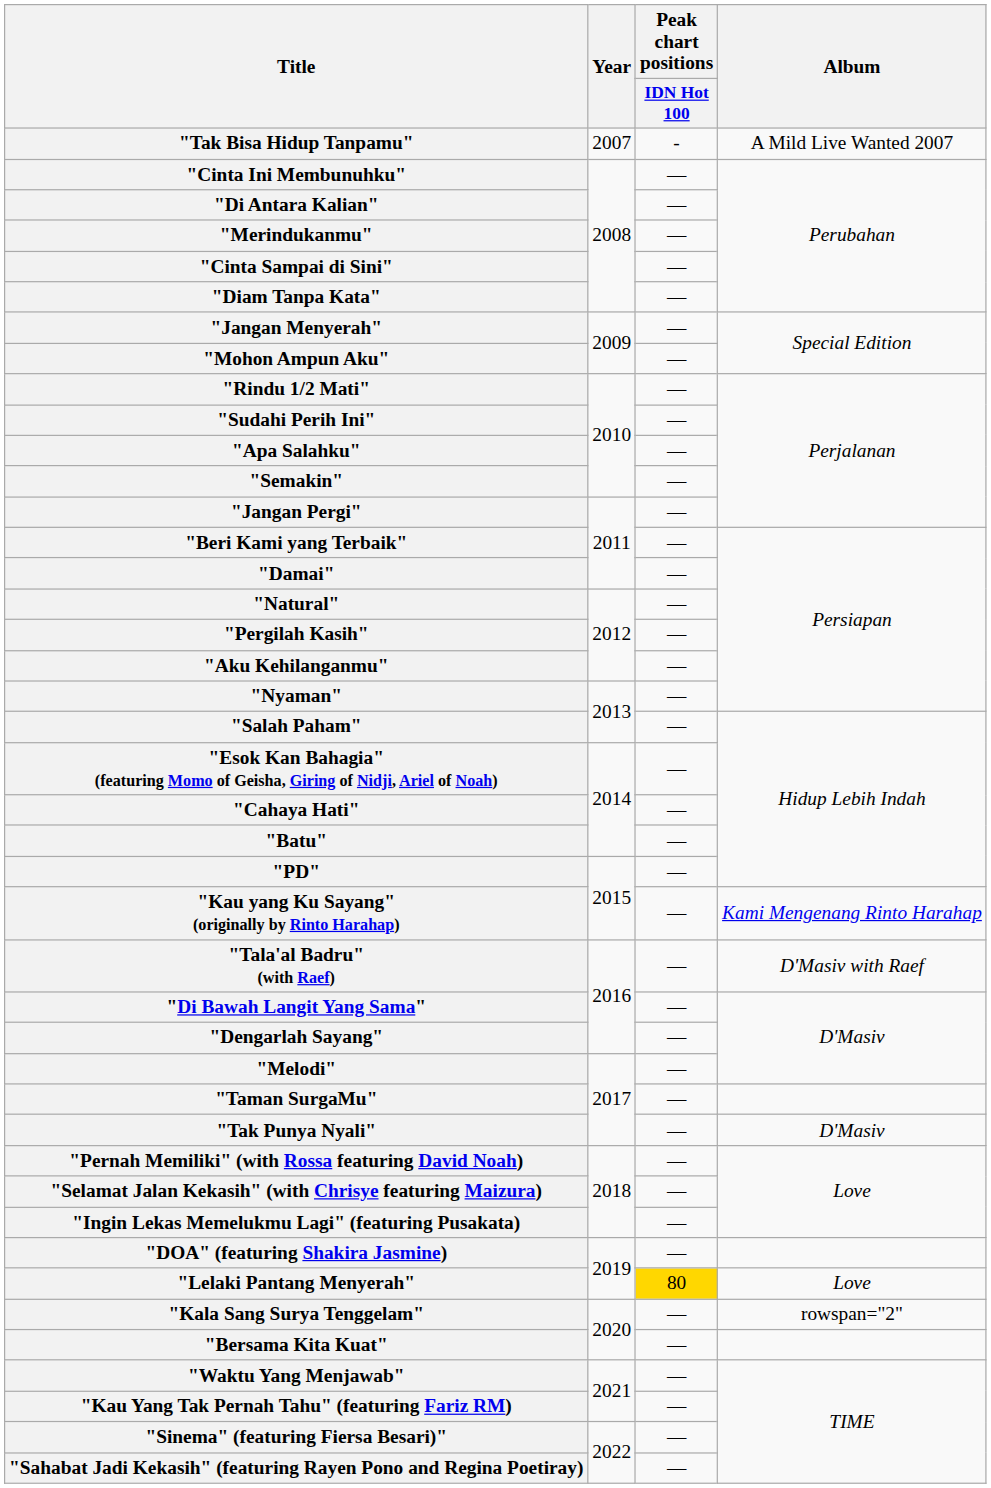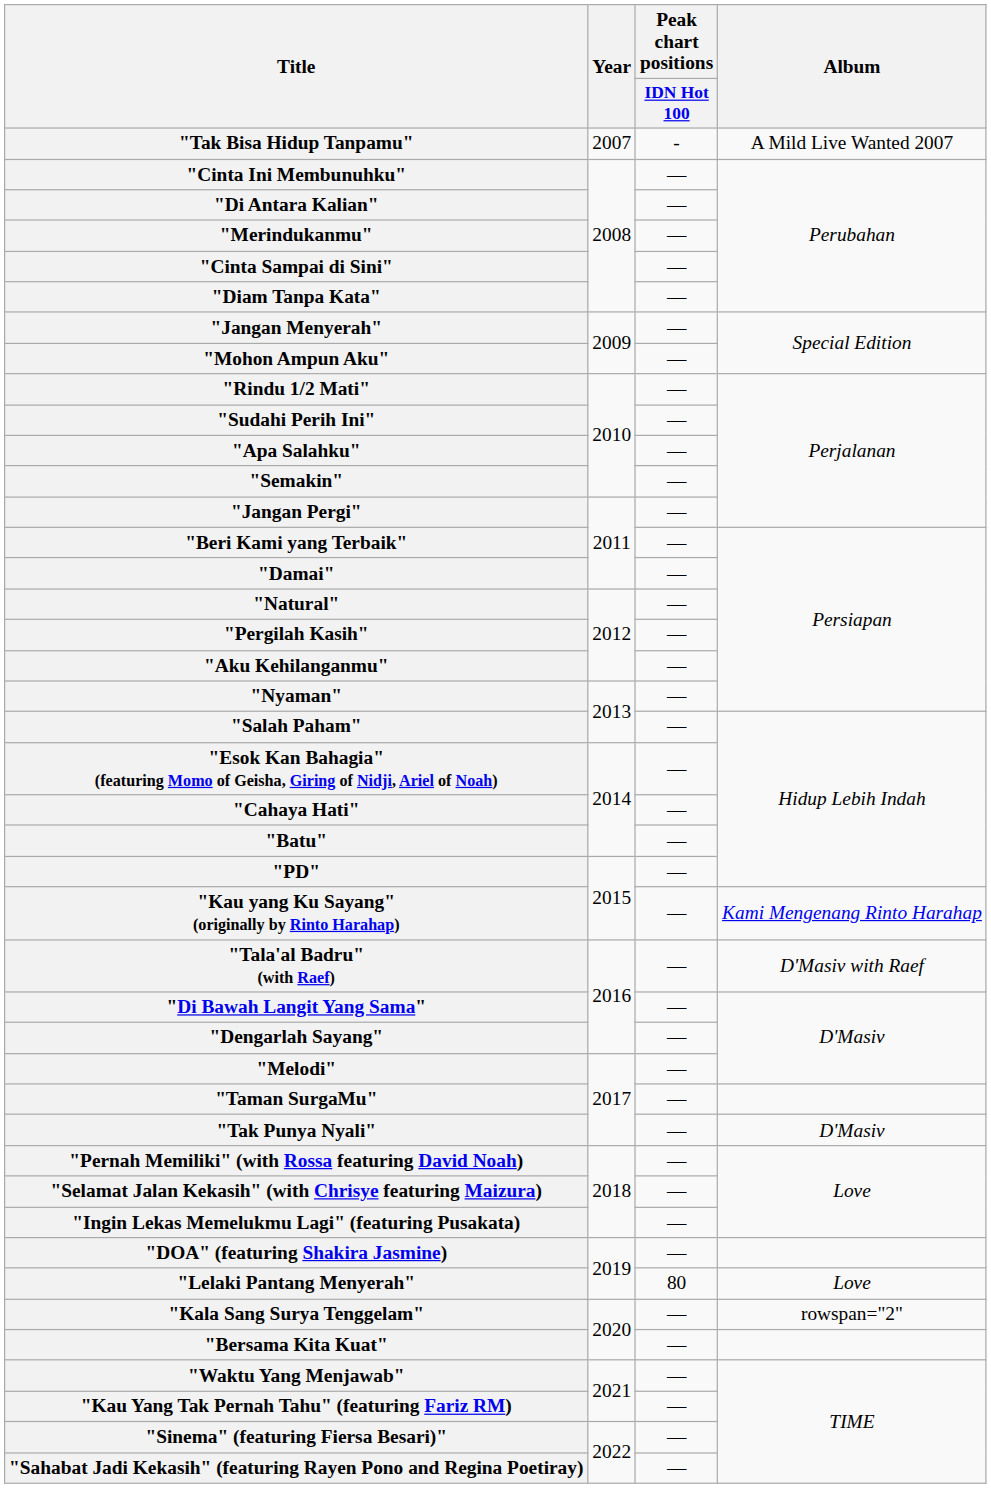(677, 1283) gold background -> (677, 1283) no background
